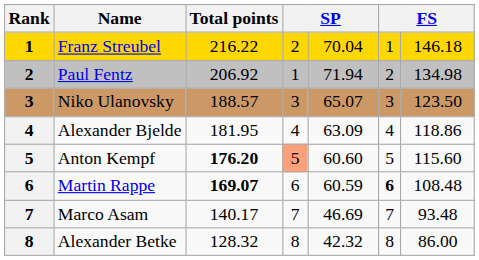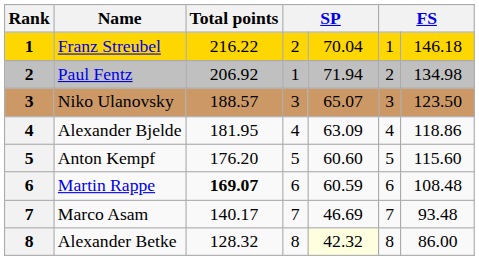(234, 158) bold -> (234, 158) normal
(295, 158) lightsalmon background -> (295, 158) no background
(390, 185) bold -> (390, 185) normal
(343, 241) no background -> (343, 241) lightyellow background
